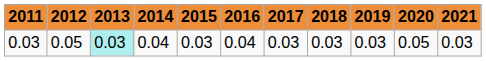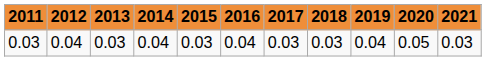(66, 42) 0.05 -> (66, 42) 0.04
(110, 42) paleturquoise background -> (110, 42) no background
(370, 42) 0.03 -> (370, 42) 0.04
